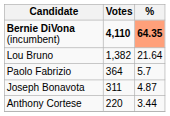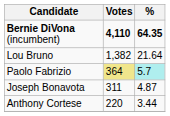(150, 34) lightsalmon background -> (150, 34) no background
(114, 71) no background -> (114, 71) khaki background
(144, 71) no background -> (144, 71) paleturquoise background
